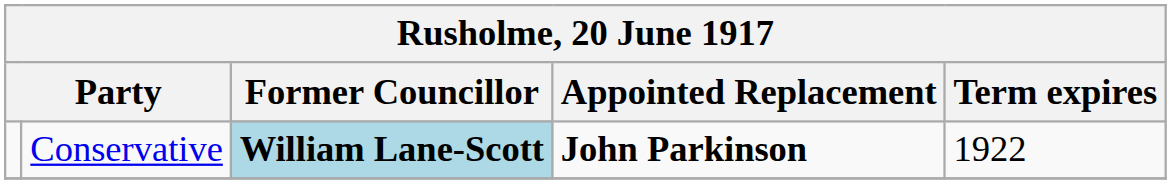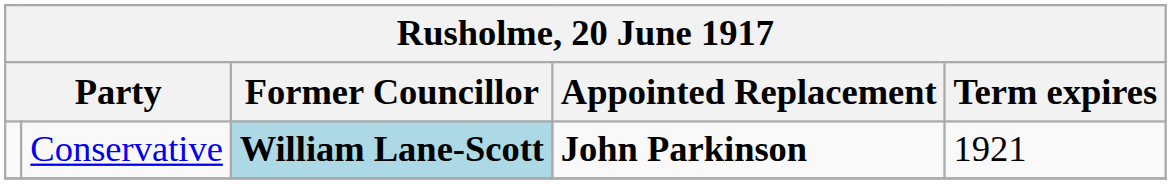(990, 149) 1922 -> (990, 149) 1921
